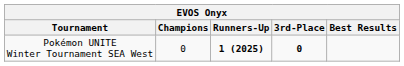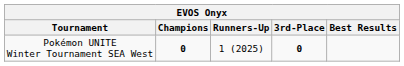(183, 49) normal -> (183, 49) bold
(241, 49) bold -> (241, 49) normal
